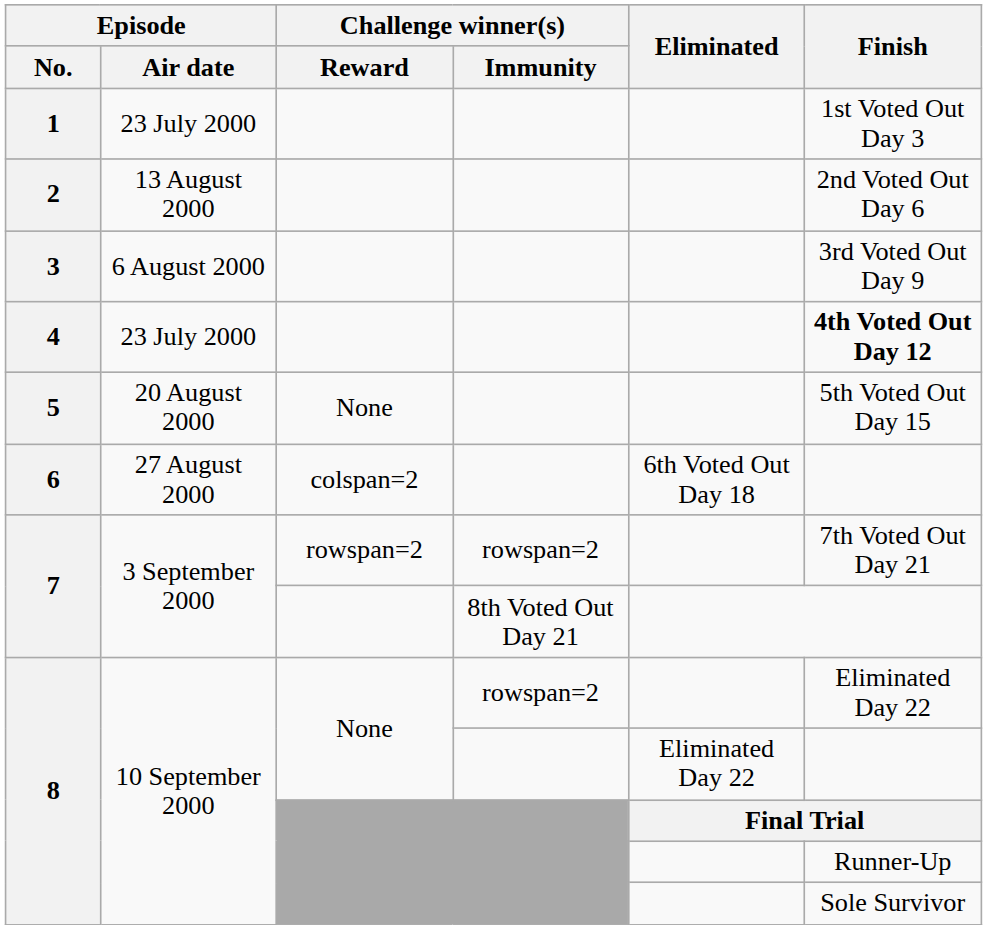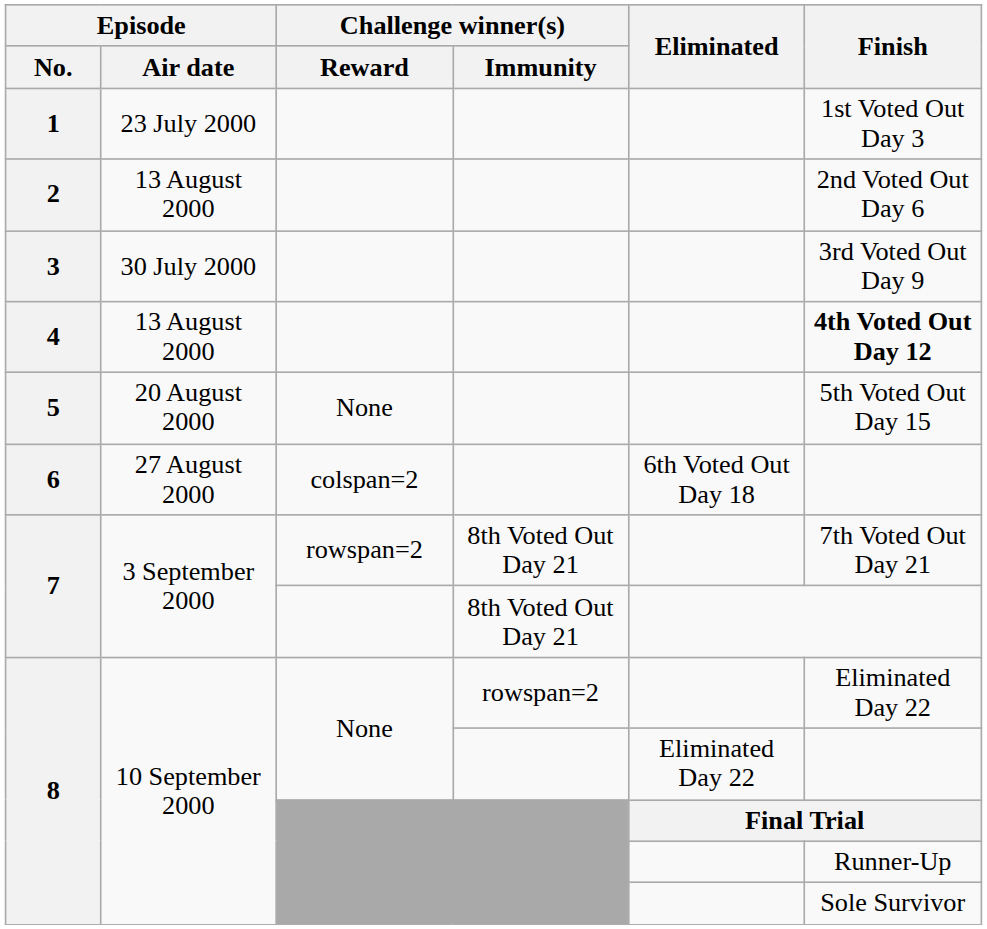(188, 265) 6 August 2000 -> (188, 265) 30 July 2000
(188, 336) 23 July 2000 -> (188, 336) 13 August 2000
(541, 550) rowspan=2 -> (541, 550) 8th Voted Out Day 21
